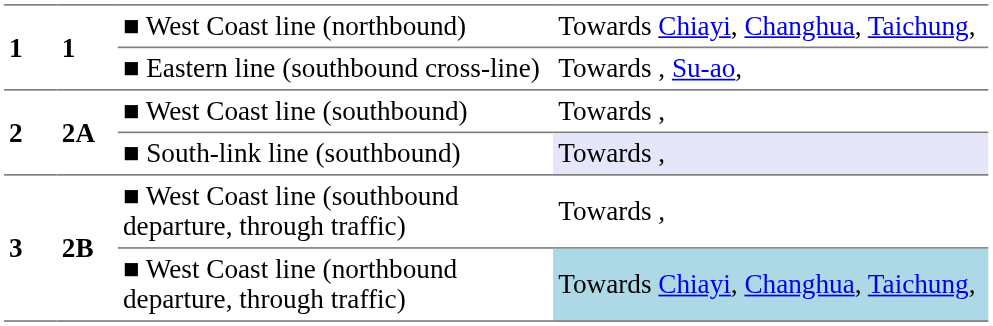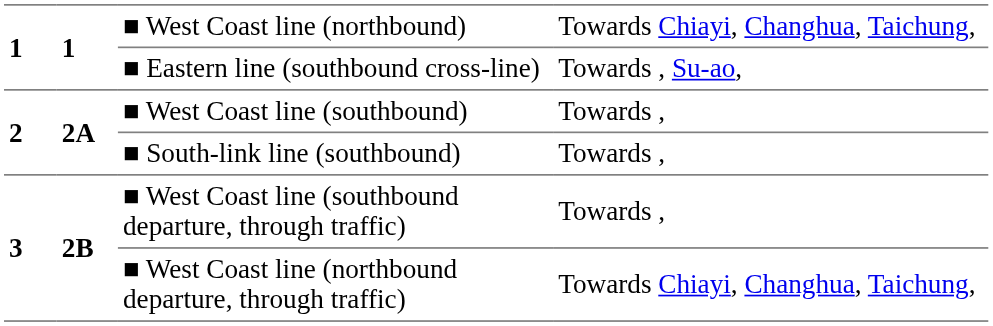(612, 153) lavender background -> (612, 153) no background
(767, 284) lightblue background -> (767, 284) no background
